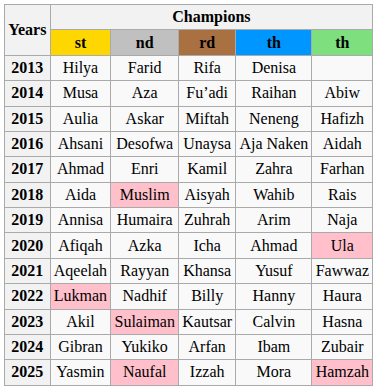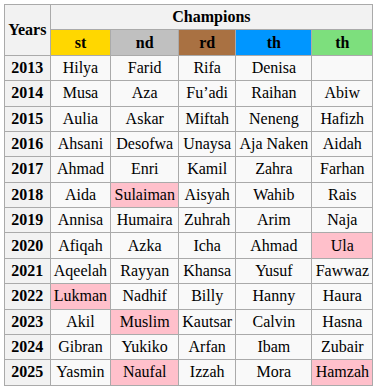(145, 194) Muslim -> (145, 194) Sulaiman
(145, 321) Sulaiman -> (145, 321) Muslim
